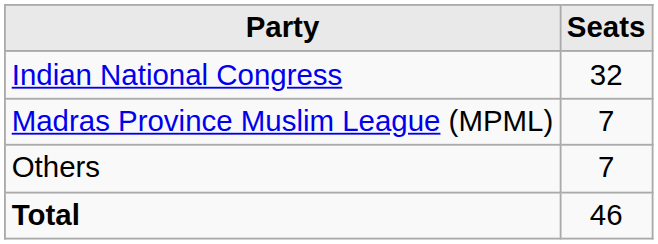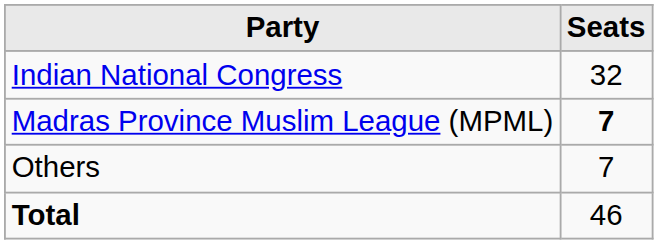(606, 121) normal -> (606, 121) bold
